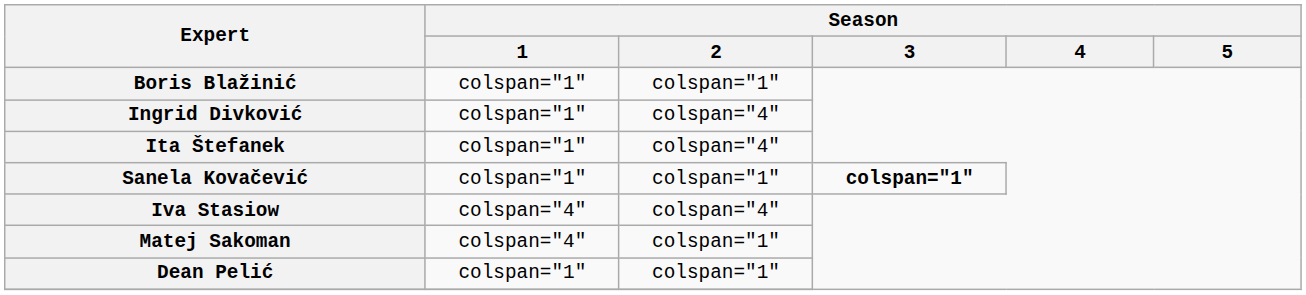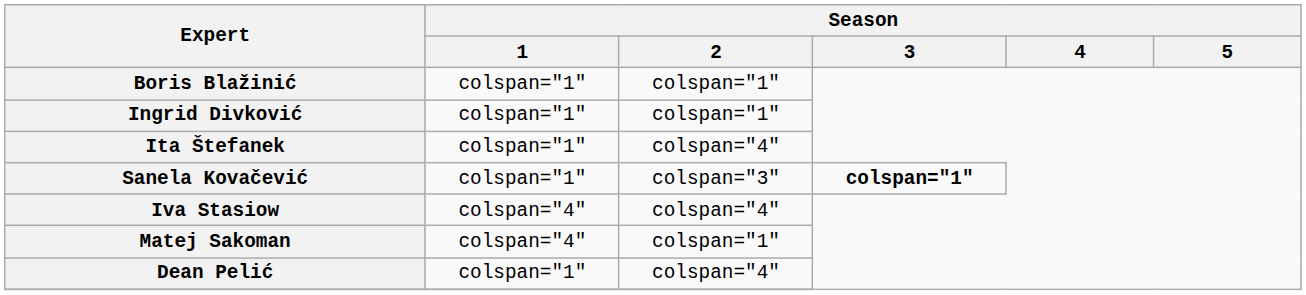(716, 115) colspan="4" -> (716, 115) colspan="1"
(716, 178) colspan="1" -> (716, 178) colspan="3"
(716, 273) colspan="1" -> (716, 273) colspan="4"
